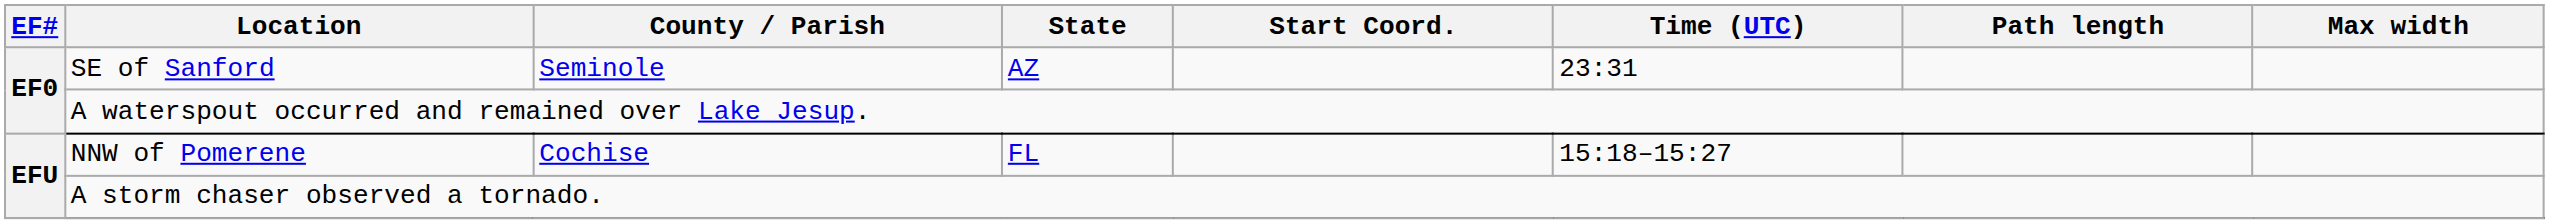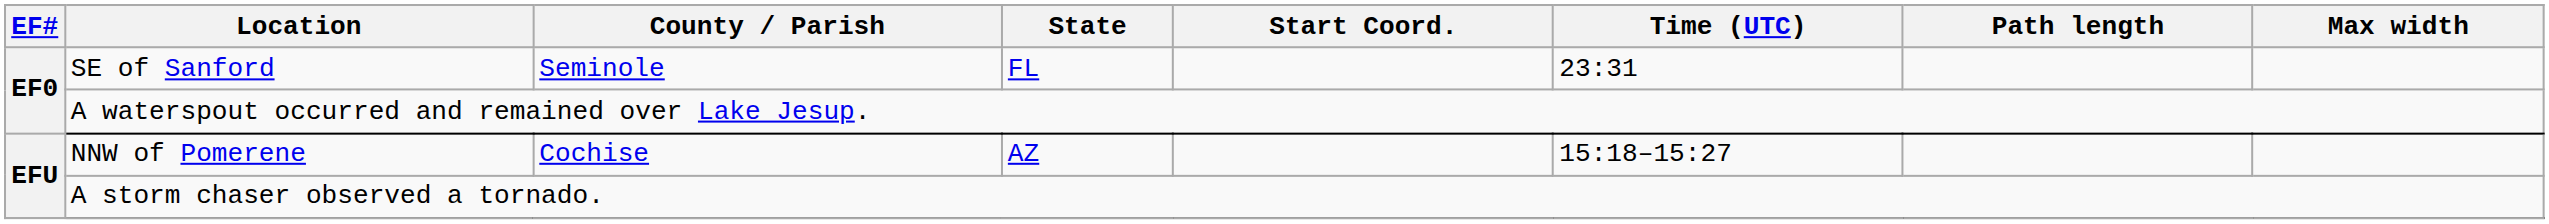(1024, 69) AZ -> (1024, 69) FL
(1024, 154) FL -> (1024, 154) AZ
